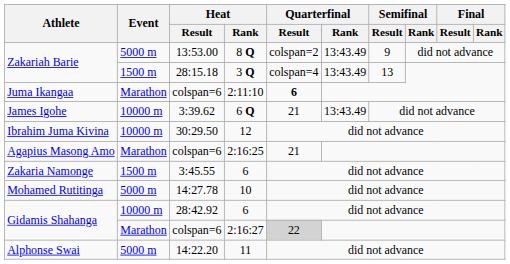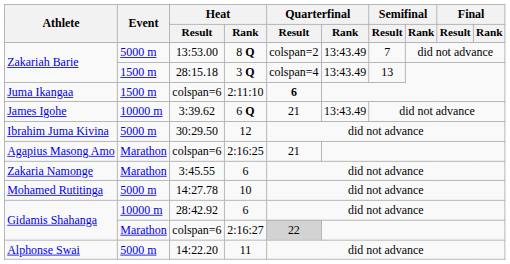(387, 53) 9 -> (387, 53) 7
(144, 92) Marathon -> (138, 92) 1500 m
(141, 131) 10000 m -> (138, 131) 5000 m
(138, 171) 1500 m -> (144, 171) Marathon
